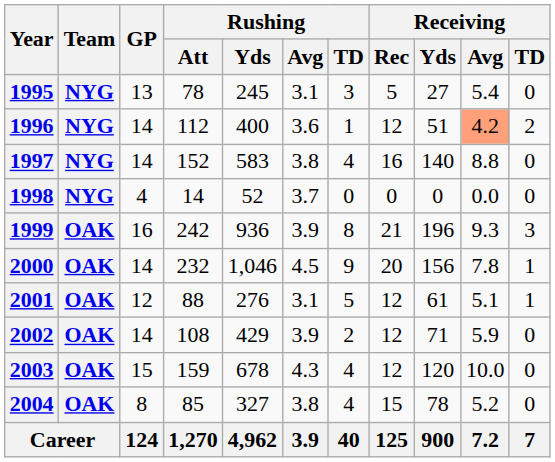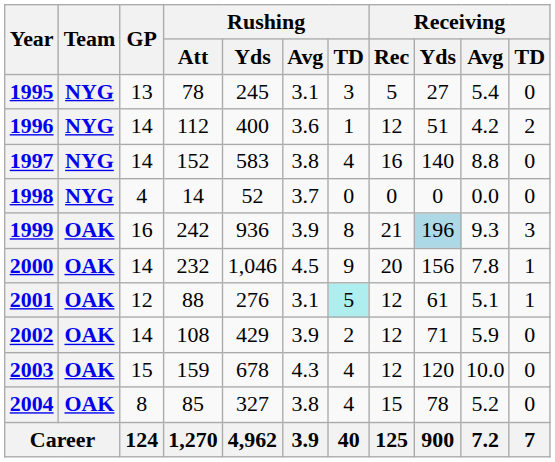(485, 126) lightsalmon background -> (485, 126) no background
(438, 230) no background -> (438, 230) lightblue background
(349, 299) no background -> (349, 299) paleturquoise background
